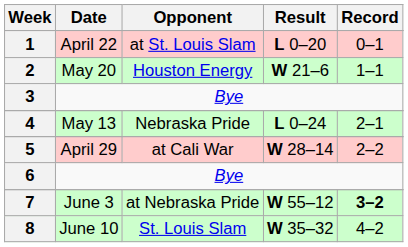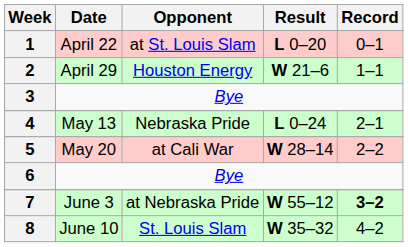(89, 70) May 20 -> (89, 70) April 29
(89, 149) April 29 -> (89, 149) May 20
